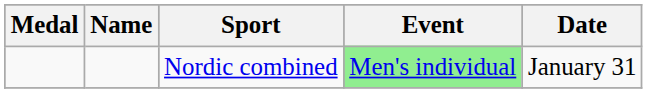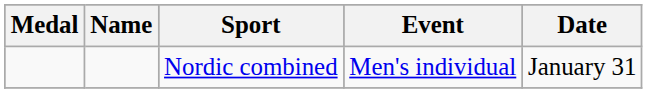(433, 66) lightgreen background -> (433, 66) no background
